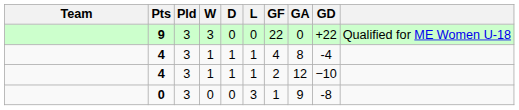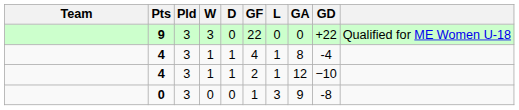columns swapped: (254, 14) <-> (276, 14)
